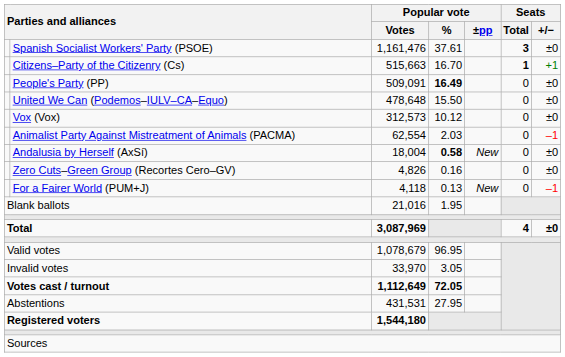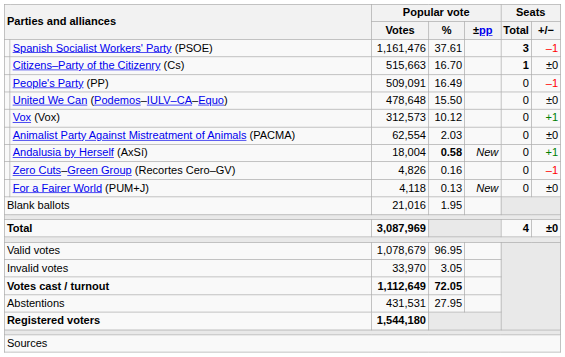(552, 48) ±0 -> (552, 48) –1
(552, 65) +1 -> (552, 65) ±0
(448, 83) bold -> (448, 83) normal
(552, 83) ±0 -> (552, 83) –1
(552, 118) ±0 -> (552, 118) +1
(552, 135) –1 -> (552, 135) ±0
(552, 153) ±0 -> (552, 153) +1
(552, 170) ±0 -> (552, 170) –1
(552, 188) –1 -> (552, 188) ±0
